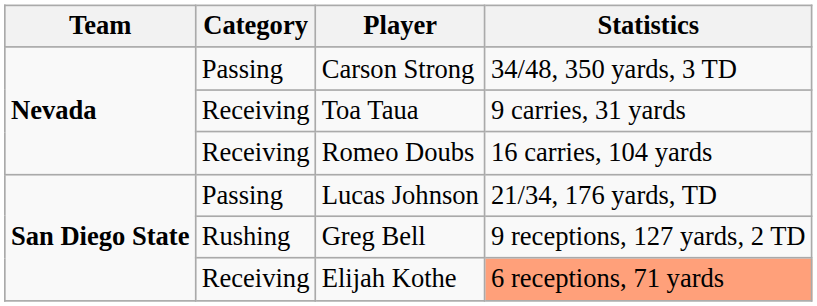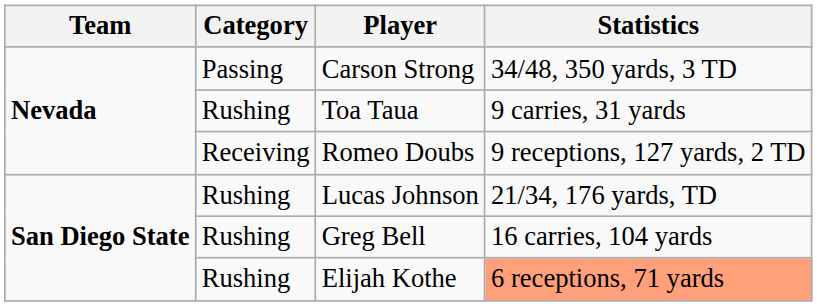(256, 110) Receiving -> (246, 110) Rushing
(602, 152) 16 carries, 104 yards -> (648, 152) 9 receptions, 127 yards, 2 TD
(242, 194) Passing -> (246, 194) Rushing
(648, 236) 9 receptions, 127 yards, 2 TD -> (602, 236) 16 carries, 104 yards
(256, 278) Receiving -> (246, 278) Rushing
